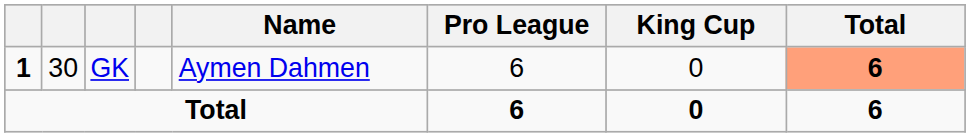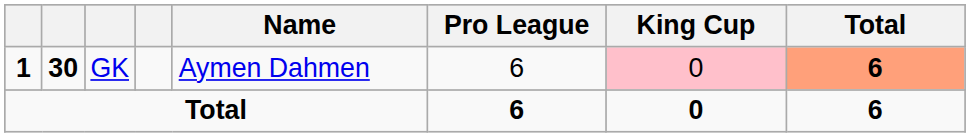(63, 68) normal -> (63, 68) bold
(696, 68) no background -> (696, 68) pink background
